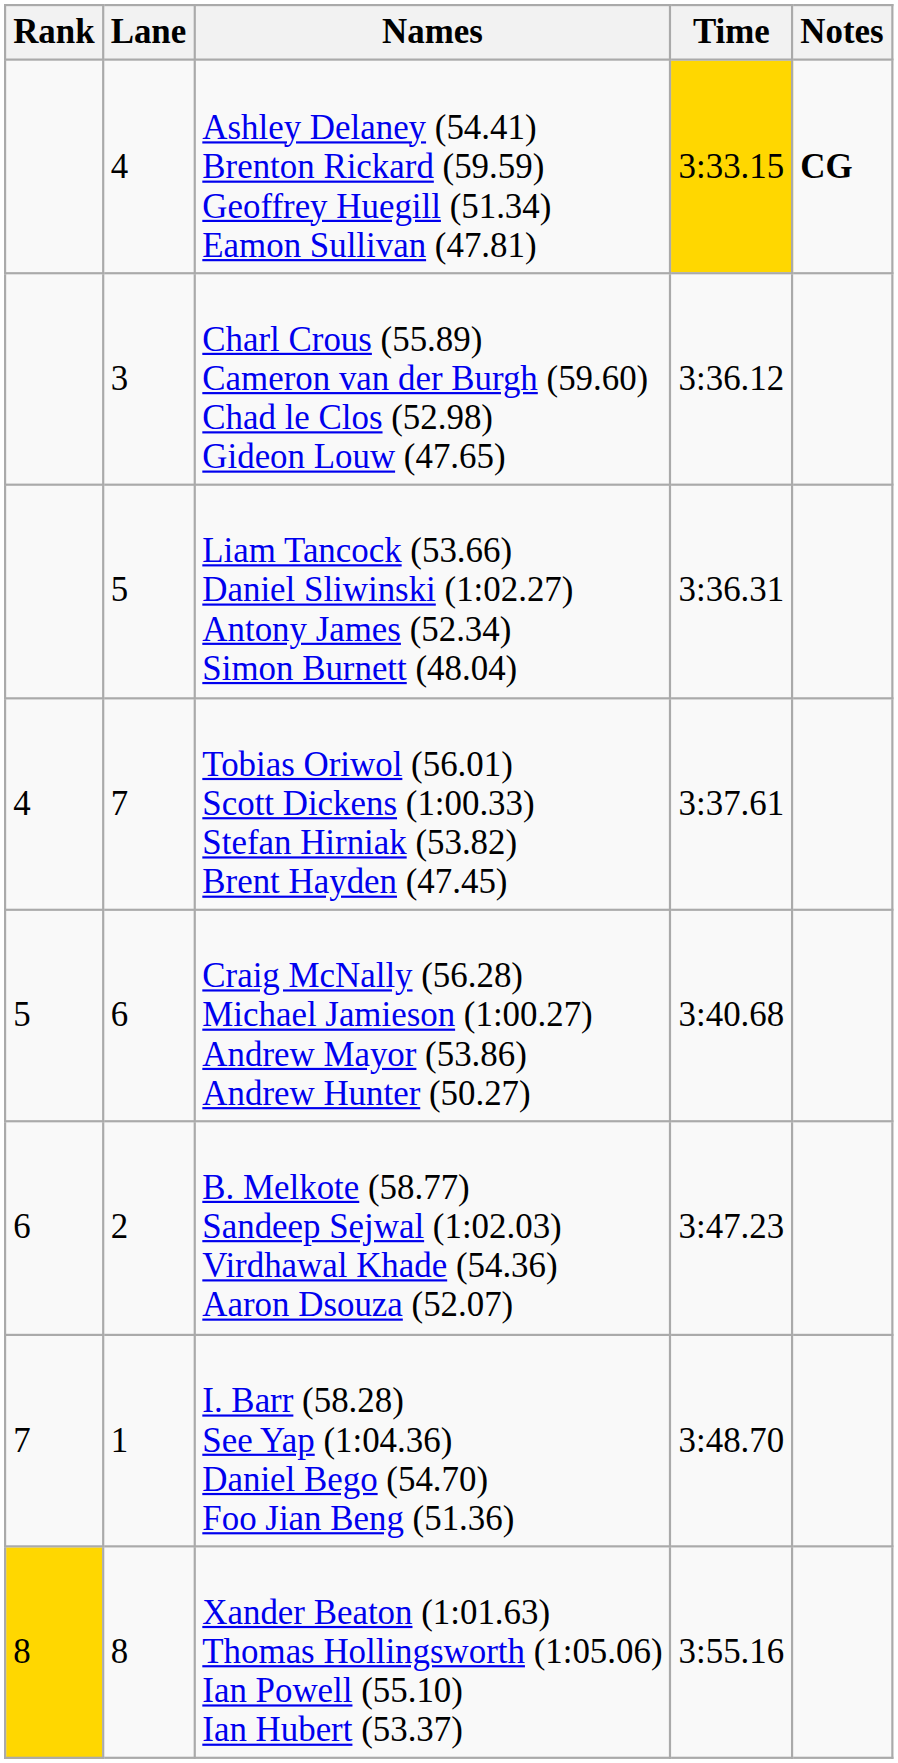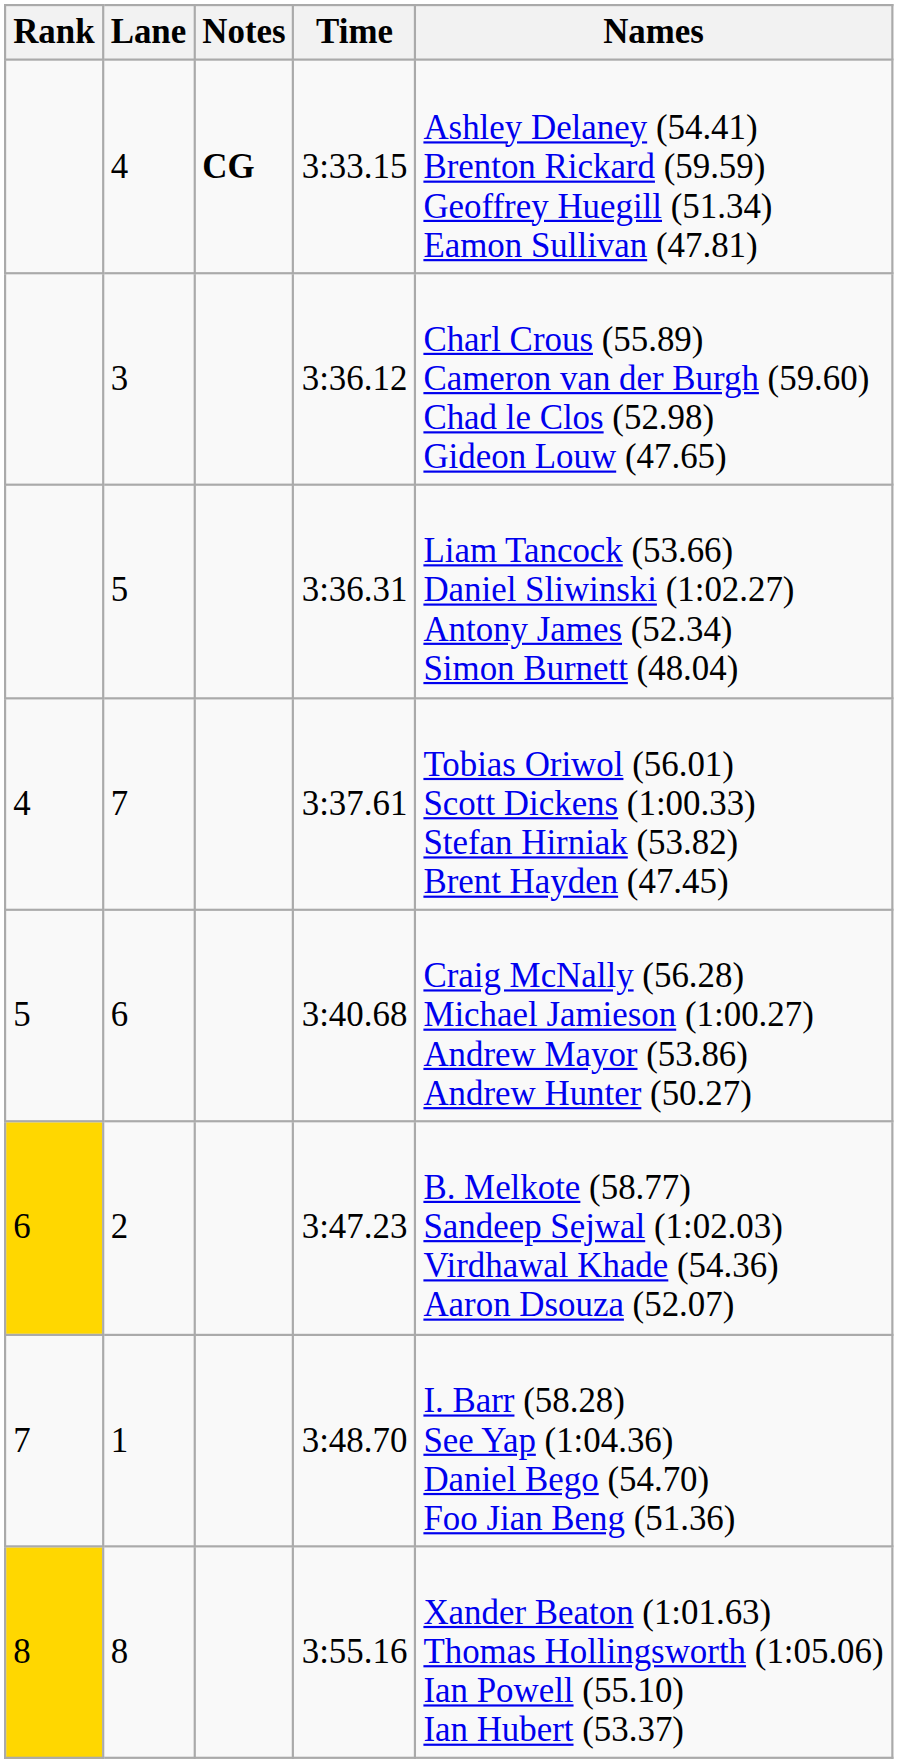columns swapped: (432, 32) <-> (842, 32)
(731, 165) gold background -> (355, 165) no background
(22, 1227) no background -> (22, 1227) gold background
